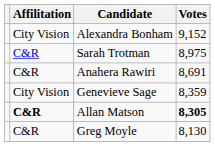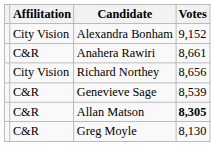- row: (113, 53)
(192, 72) 8,691 -> (192, 53) 8,661
+ row: (118, 72)
(41, 92) City Vision -> (26, 92) C&R
(192, 92) 8,359 -> (192, 92) 8,539
(27, 111) bold -> (26, 111) normal
